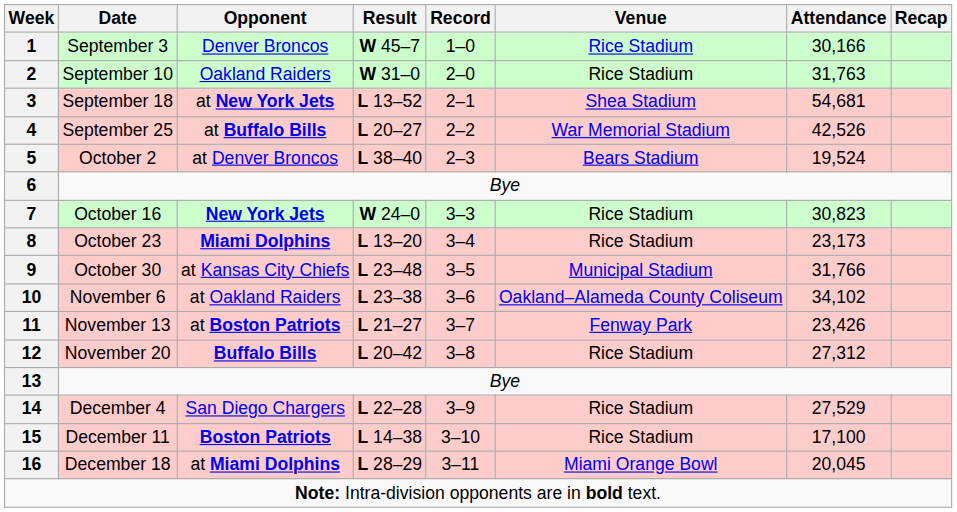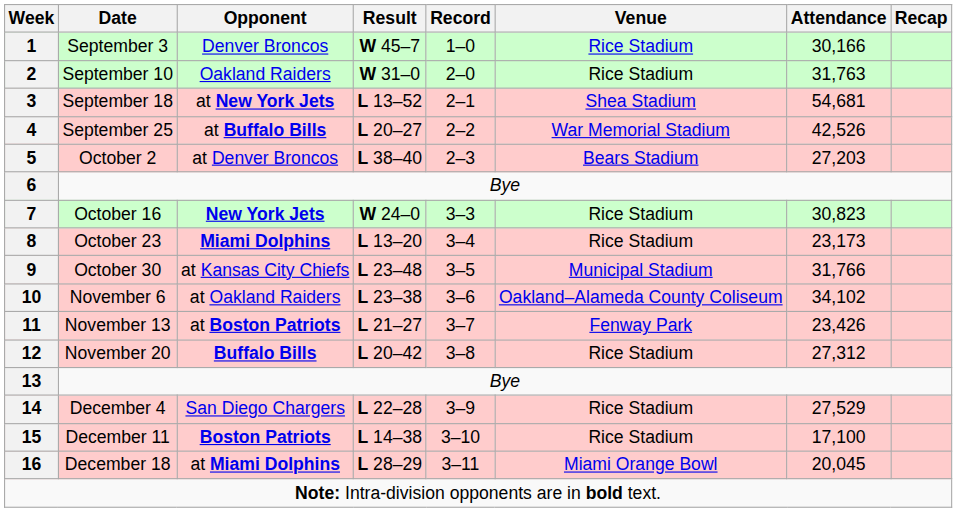(839, 158) 19,524 -> (839, 158) 27,203
